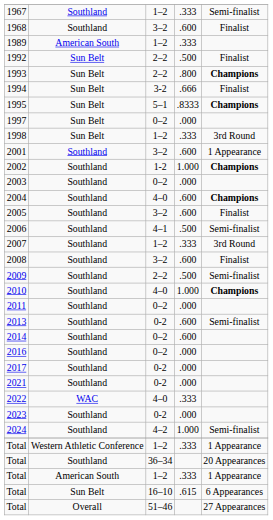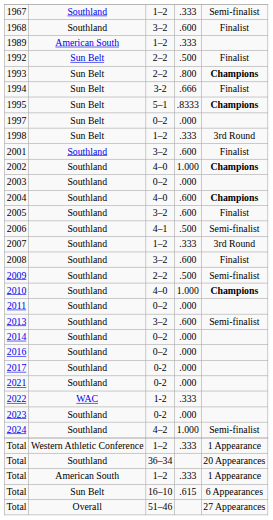(234, 151) 1 Appearance -> (234, 151) Finalist
(160, 167) 1-2 -> (160, 167) 4–0
(160, 321) 0-2 -> (160, 321) 3–2
(188, 337) .600 -> (188, 337) .000
(160, 399) 4–0 -> (160, 399) 1-2
